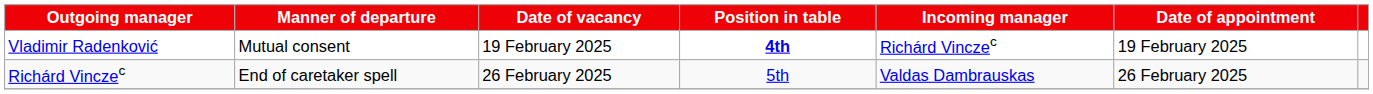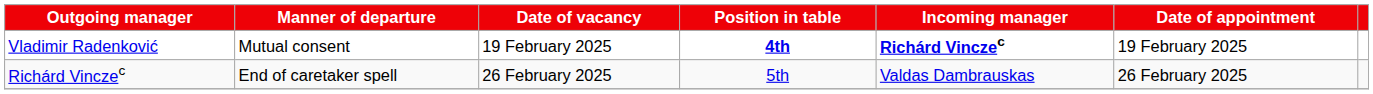(938, 45) normal -> (942, 45) bold
